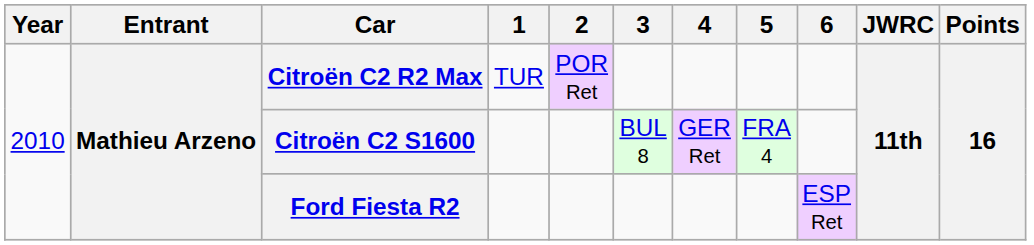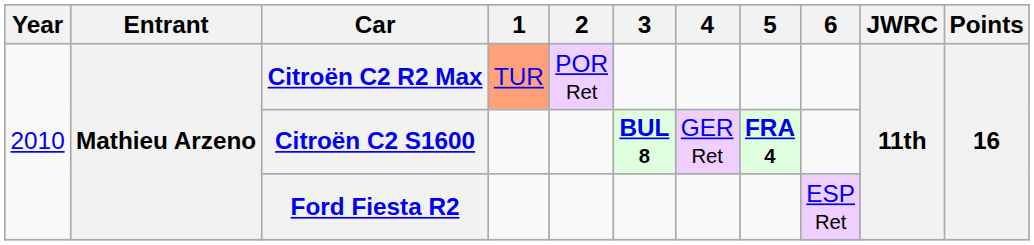(519, 76) no background -> (519, 76) lightsalmon background
(643, 142) normal -> (644, 142) bold
(767, 142) normal -> (770, 142) bold
